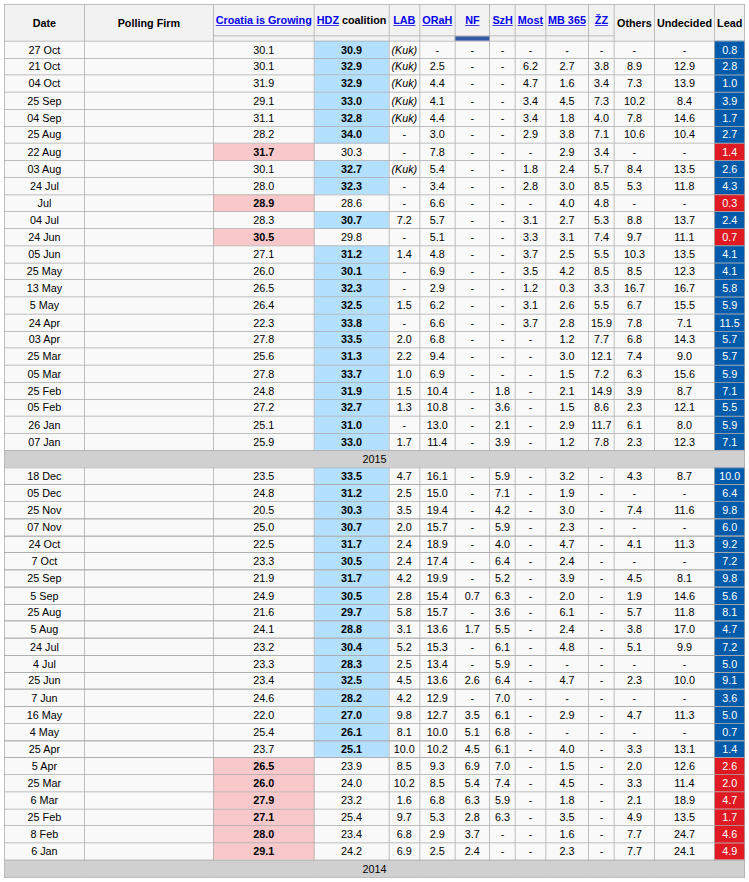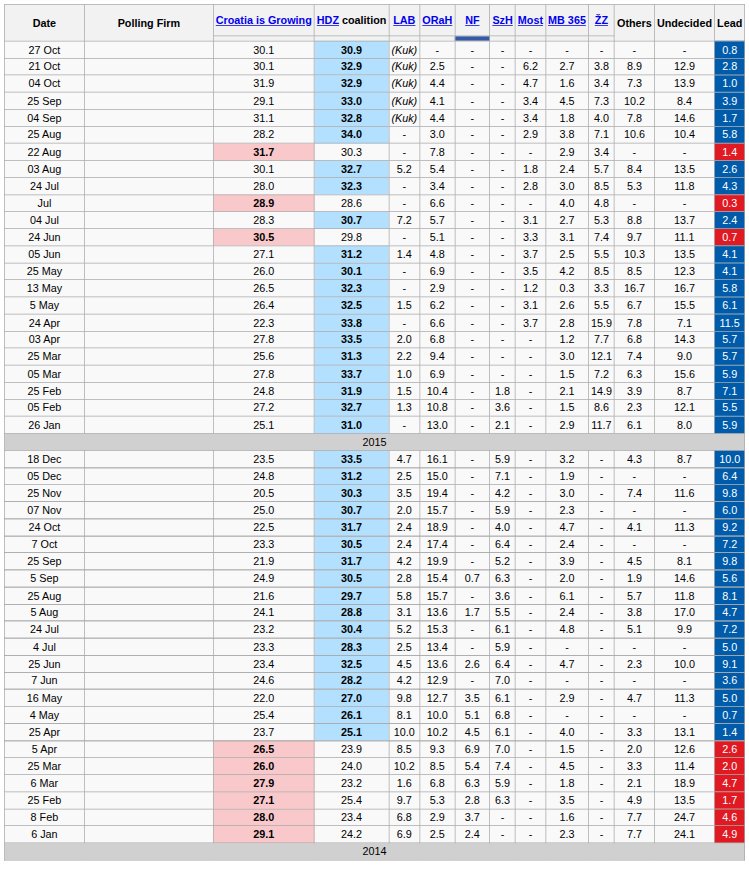(730, 135) 2.7 -> (730, 135) 5.8
(404, 169) (Kuk) -> (404, 169) 5.2
(730, 306) 5.9 -> (730, 306) 6.1
- row: (44, 442)
